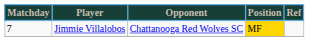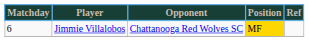(9, 28) 7 -> (9, 28) 6
